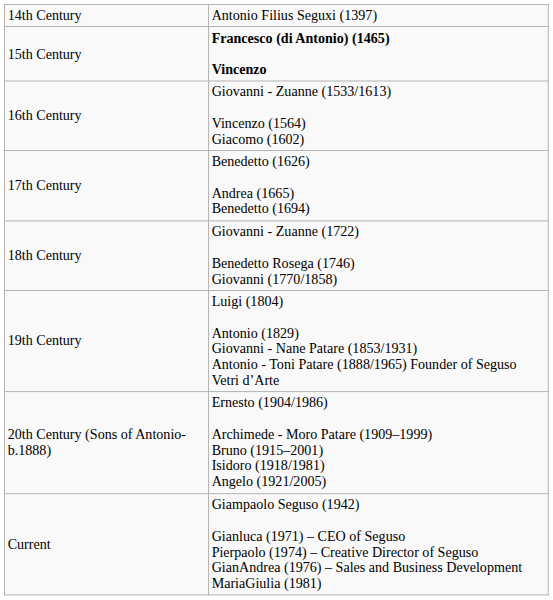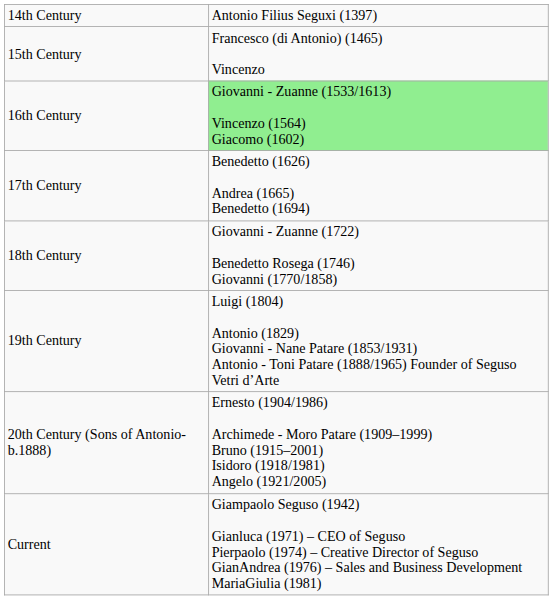(301, 53) bold -> (297, 53) normal
(301, 115) no background -> (301, 115) lightgreen background
